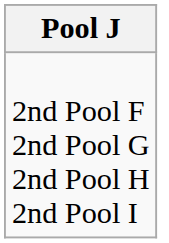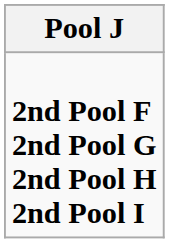(81, 161) normal -> (84, 161) bold
